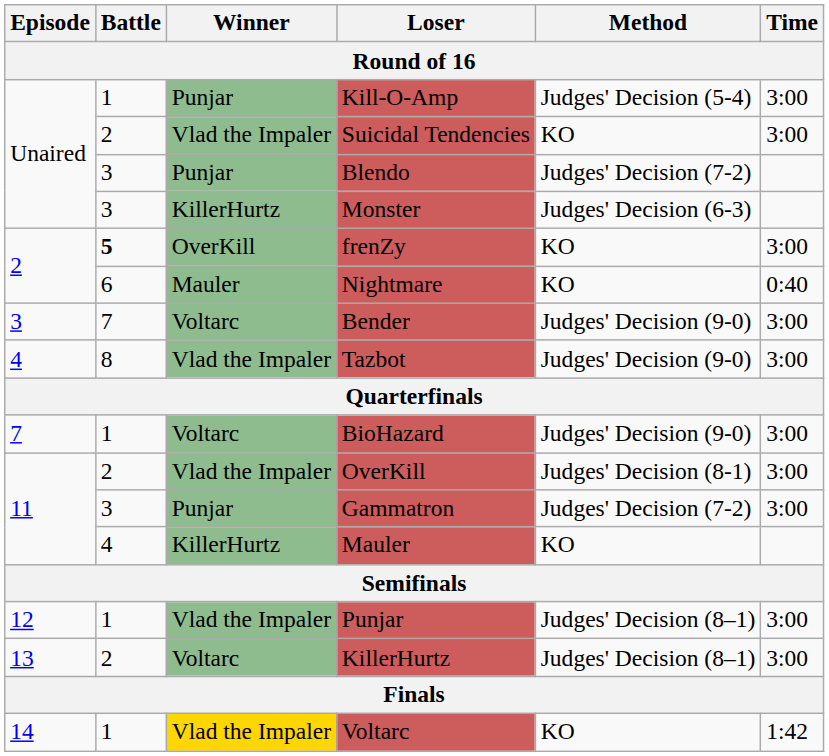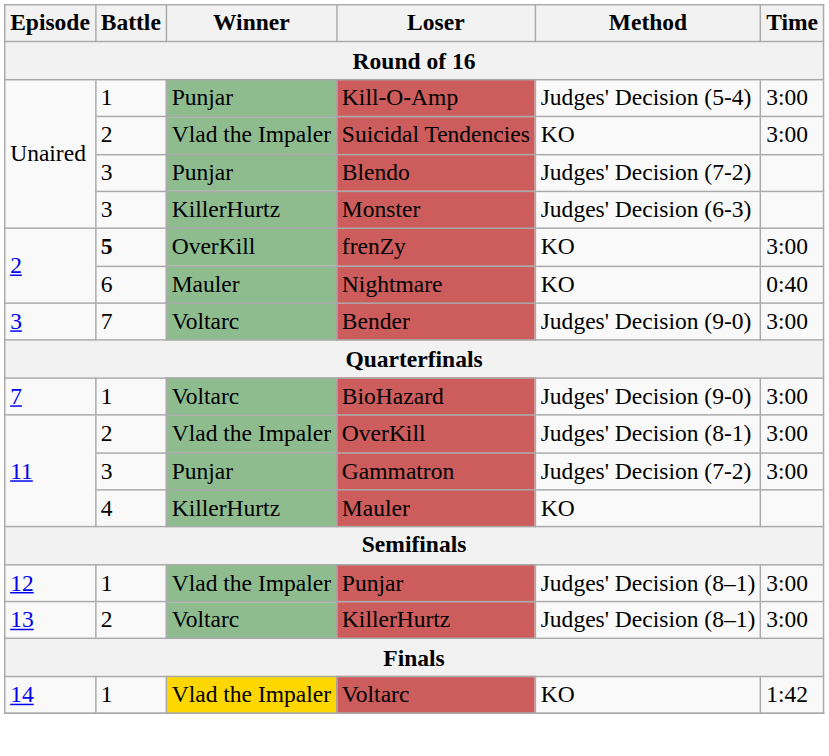- row: (374, 358)
